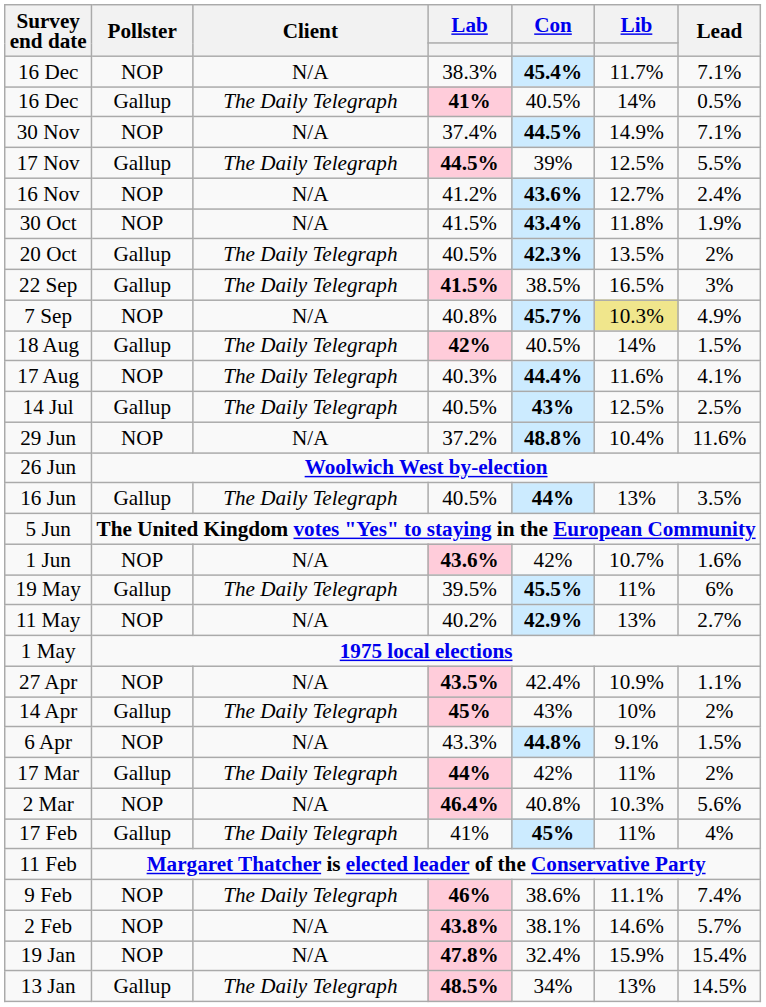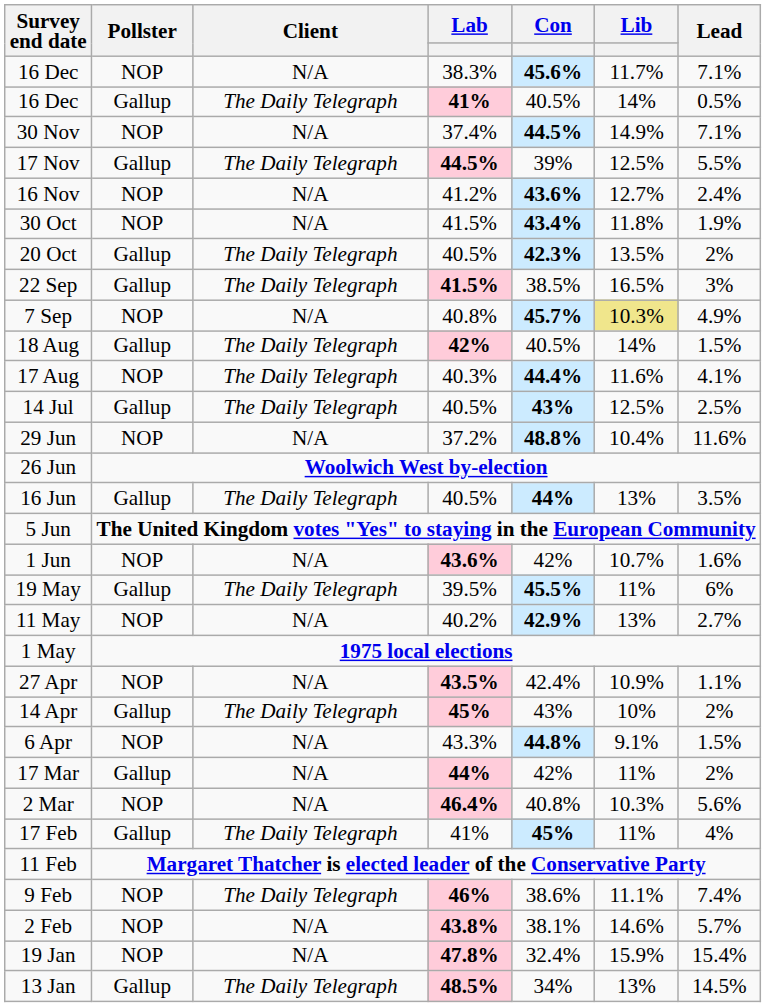(553, 71) 45.4% -> (553, 71) 45.6%
(310, 773) The Daily Telegraph -> (310, 773) N/A
